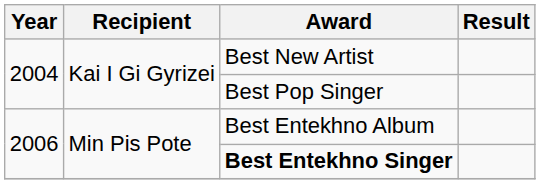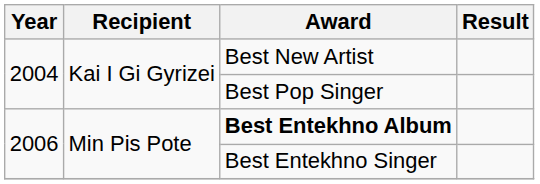(330, 126) normal -> (338, 126) bold
(339, 160) bold -> (331, 160) normal
